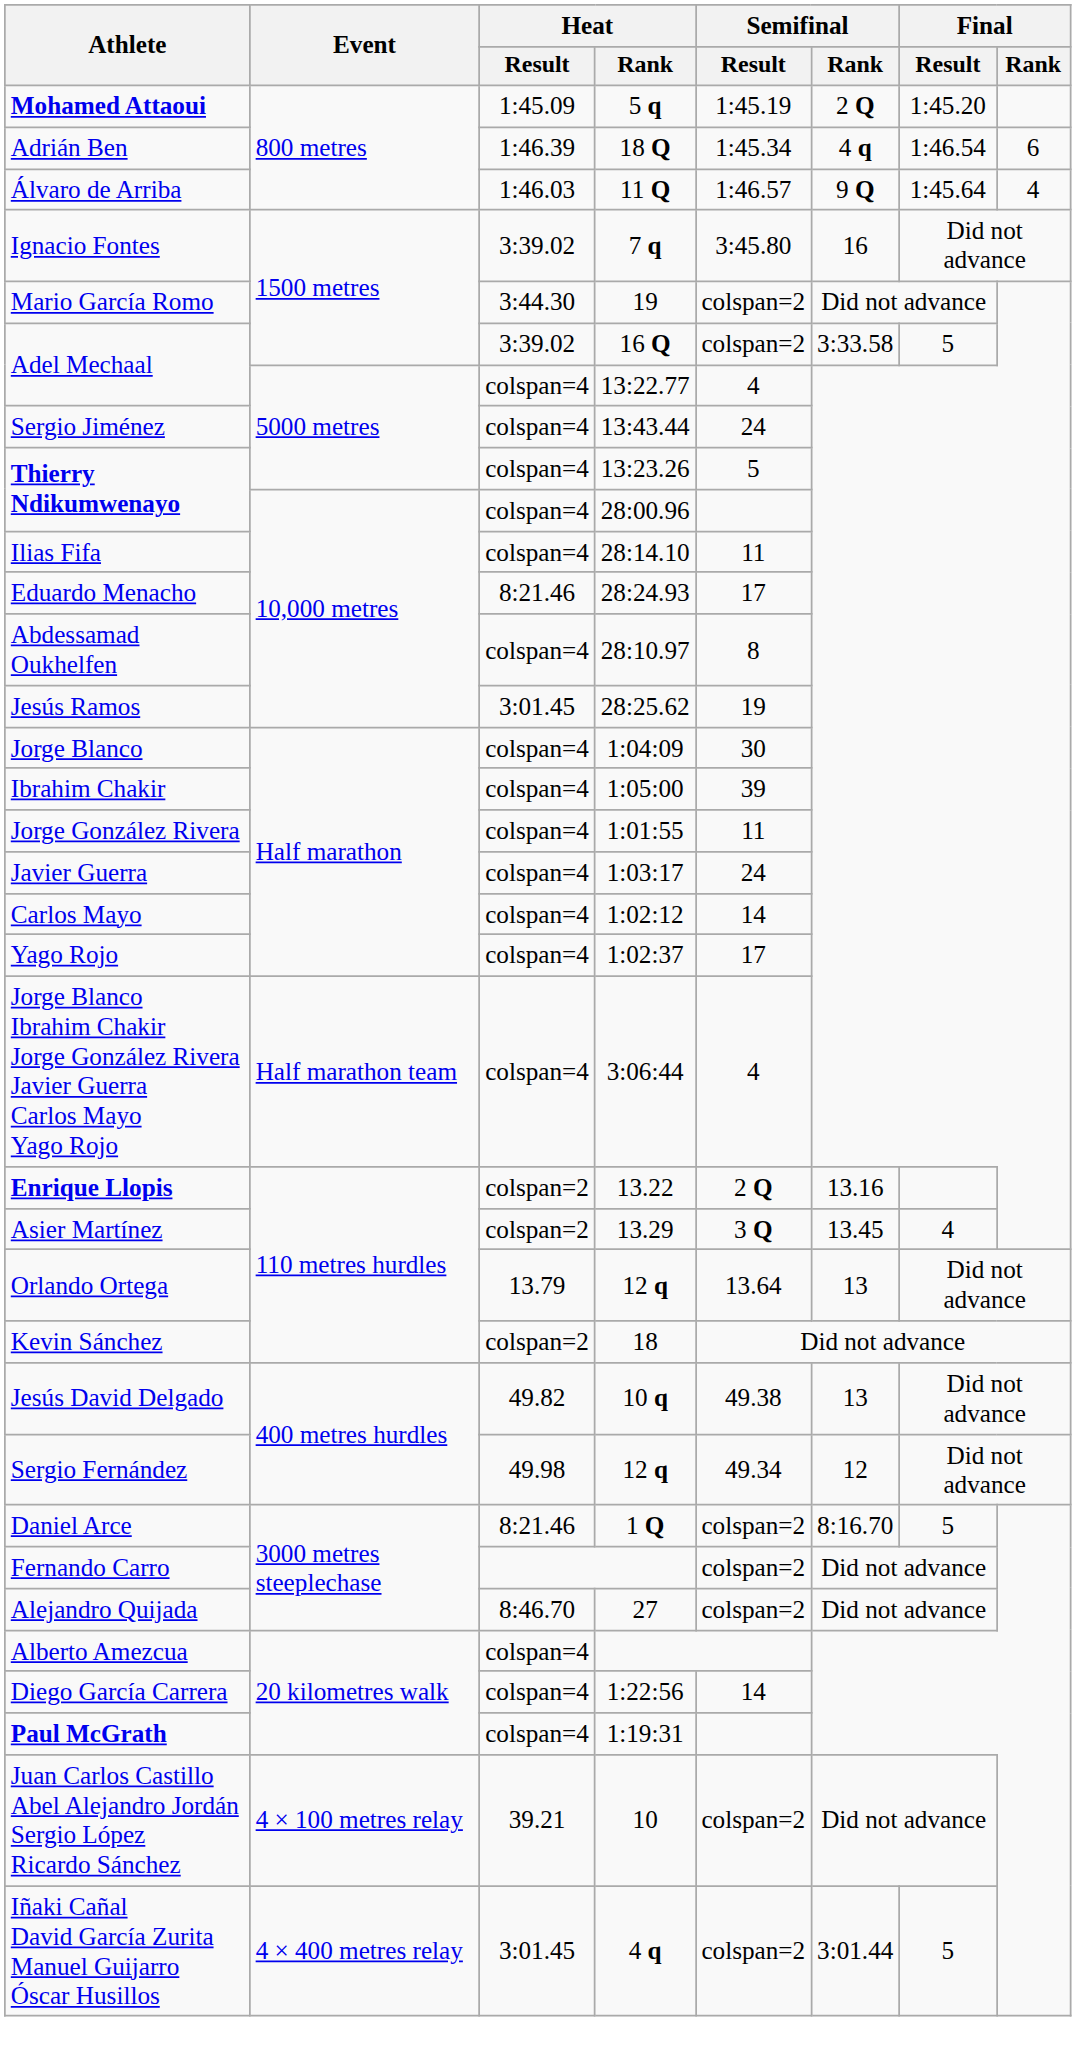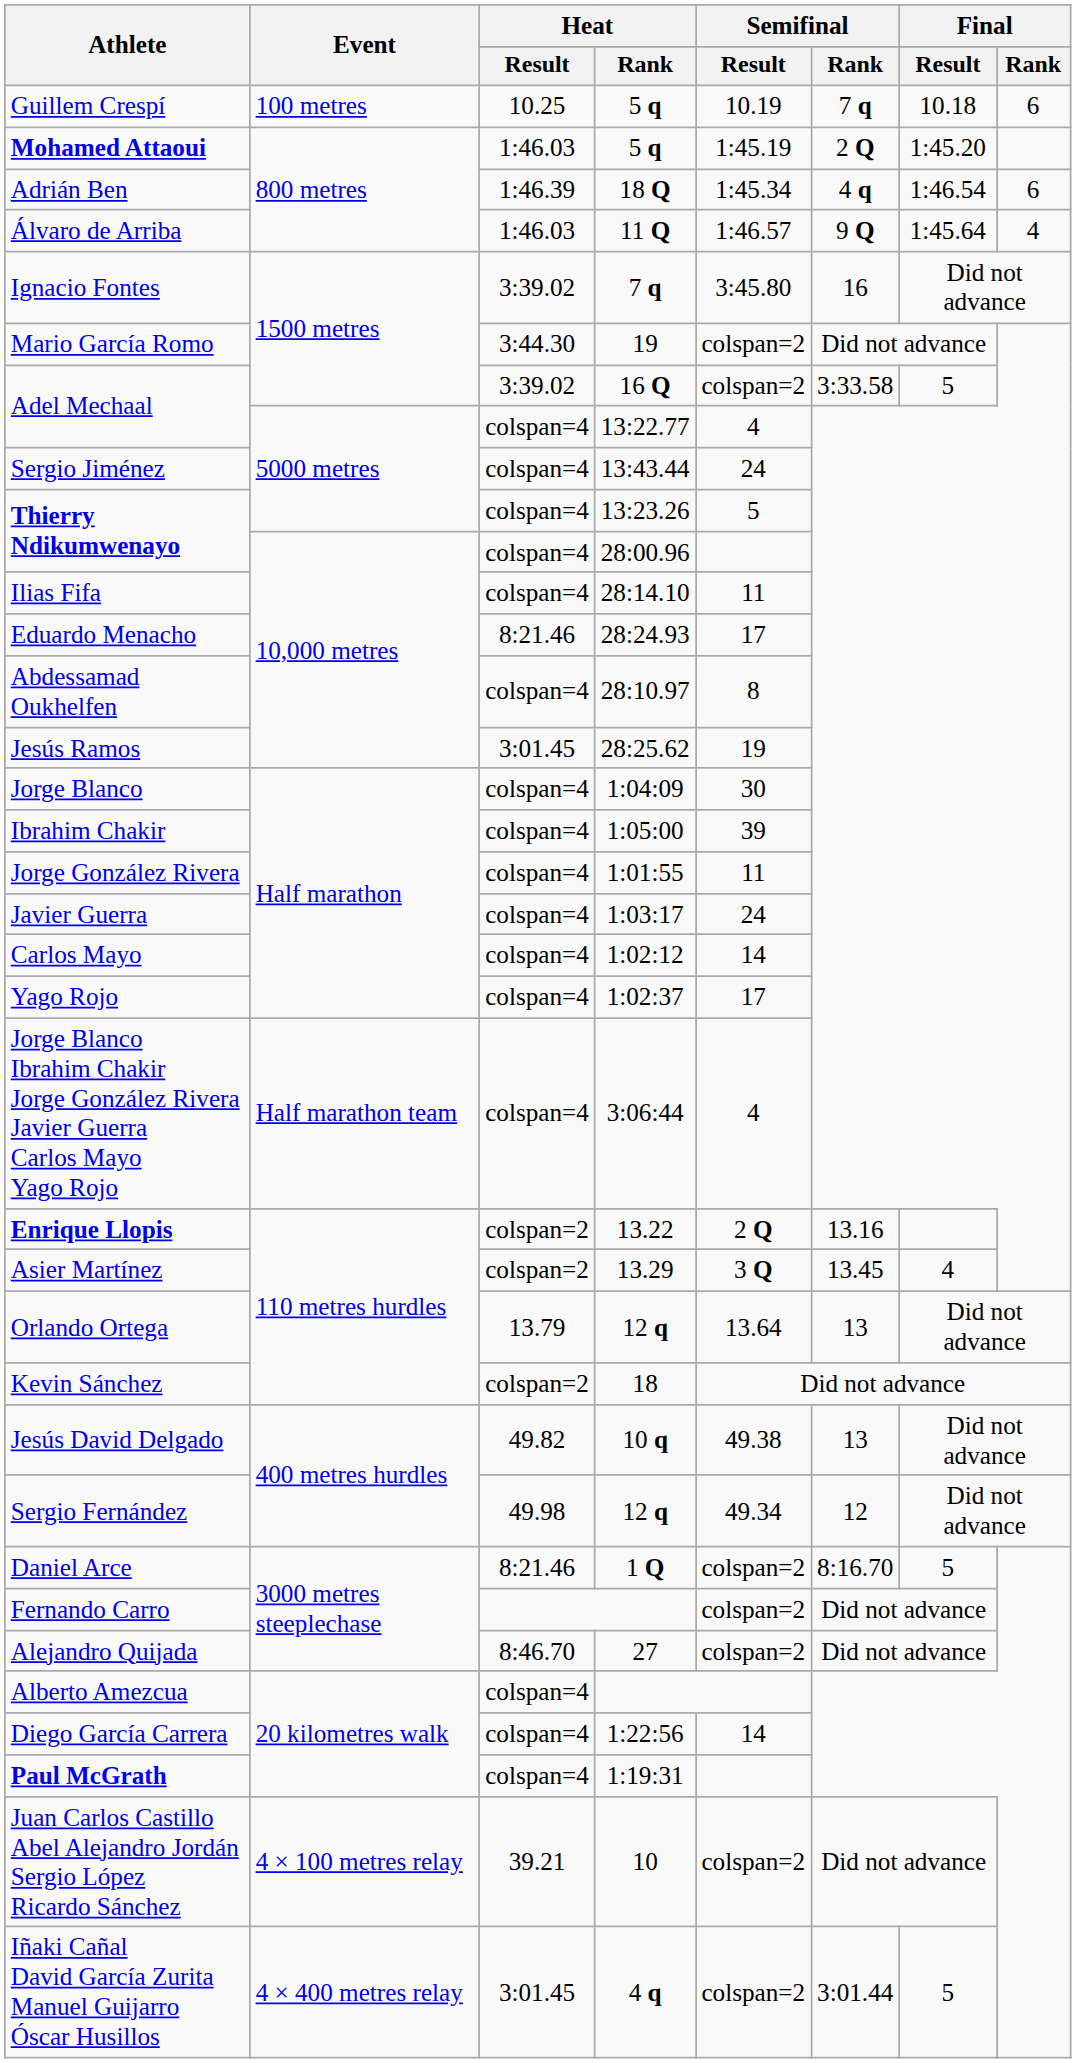+ row: (88, 106)
(537, 106) 1:45.09 -> (537, 148) 1:46.03
